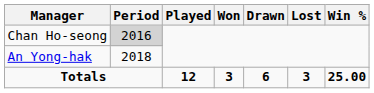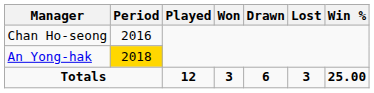(136, 36) lightgrey background -> (136, 36) no background
(136, 56) no background -> (136, 56) gold background
